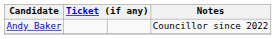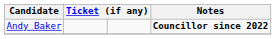(211, 27) normal -> (211, 27) bold
